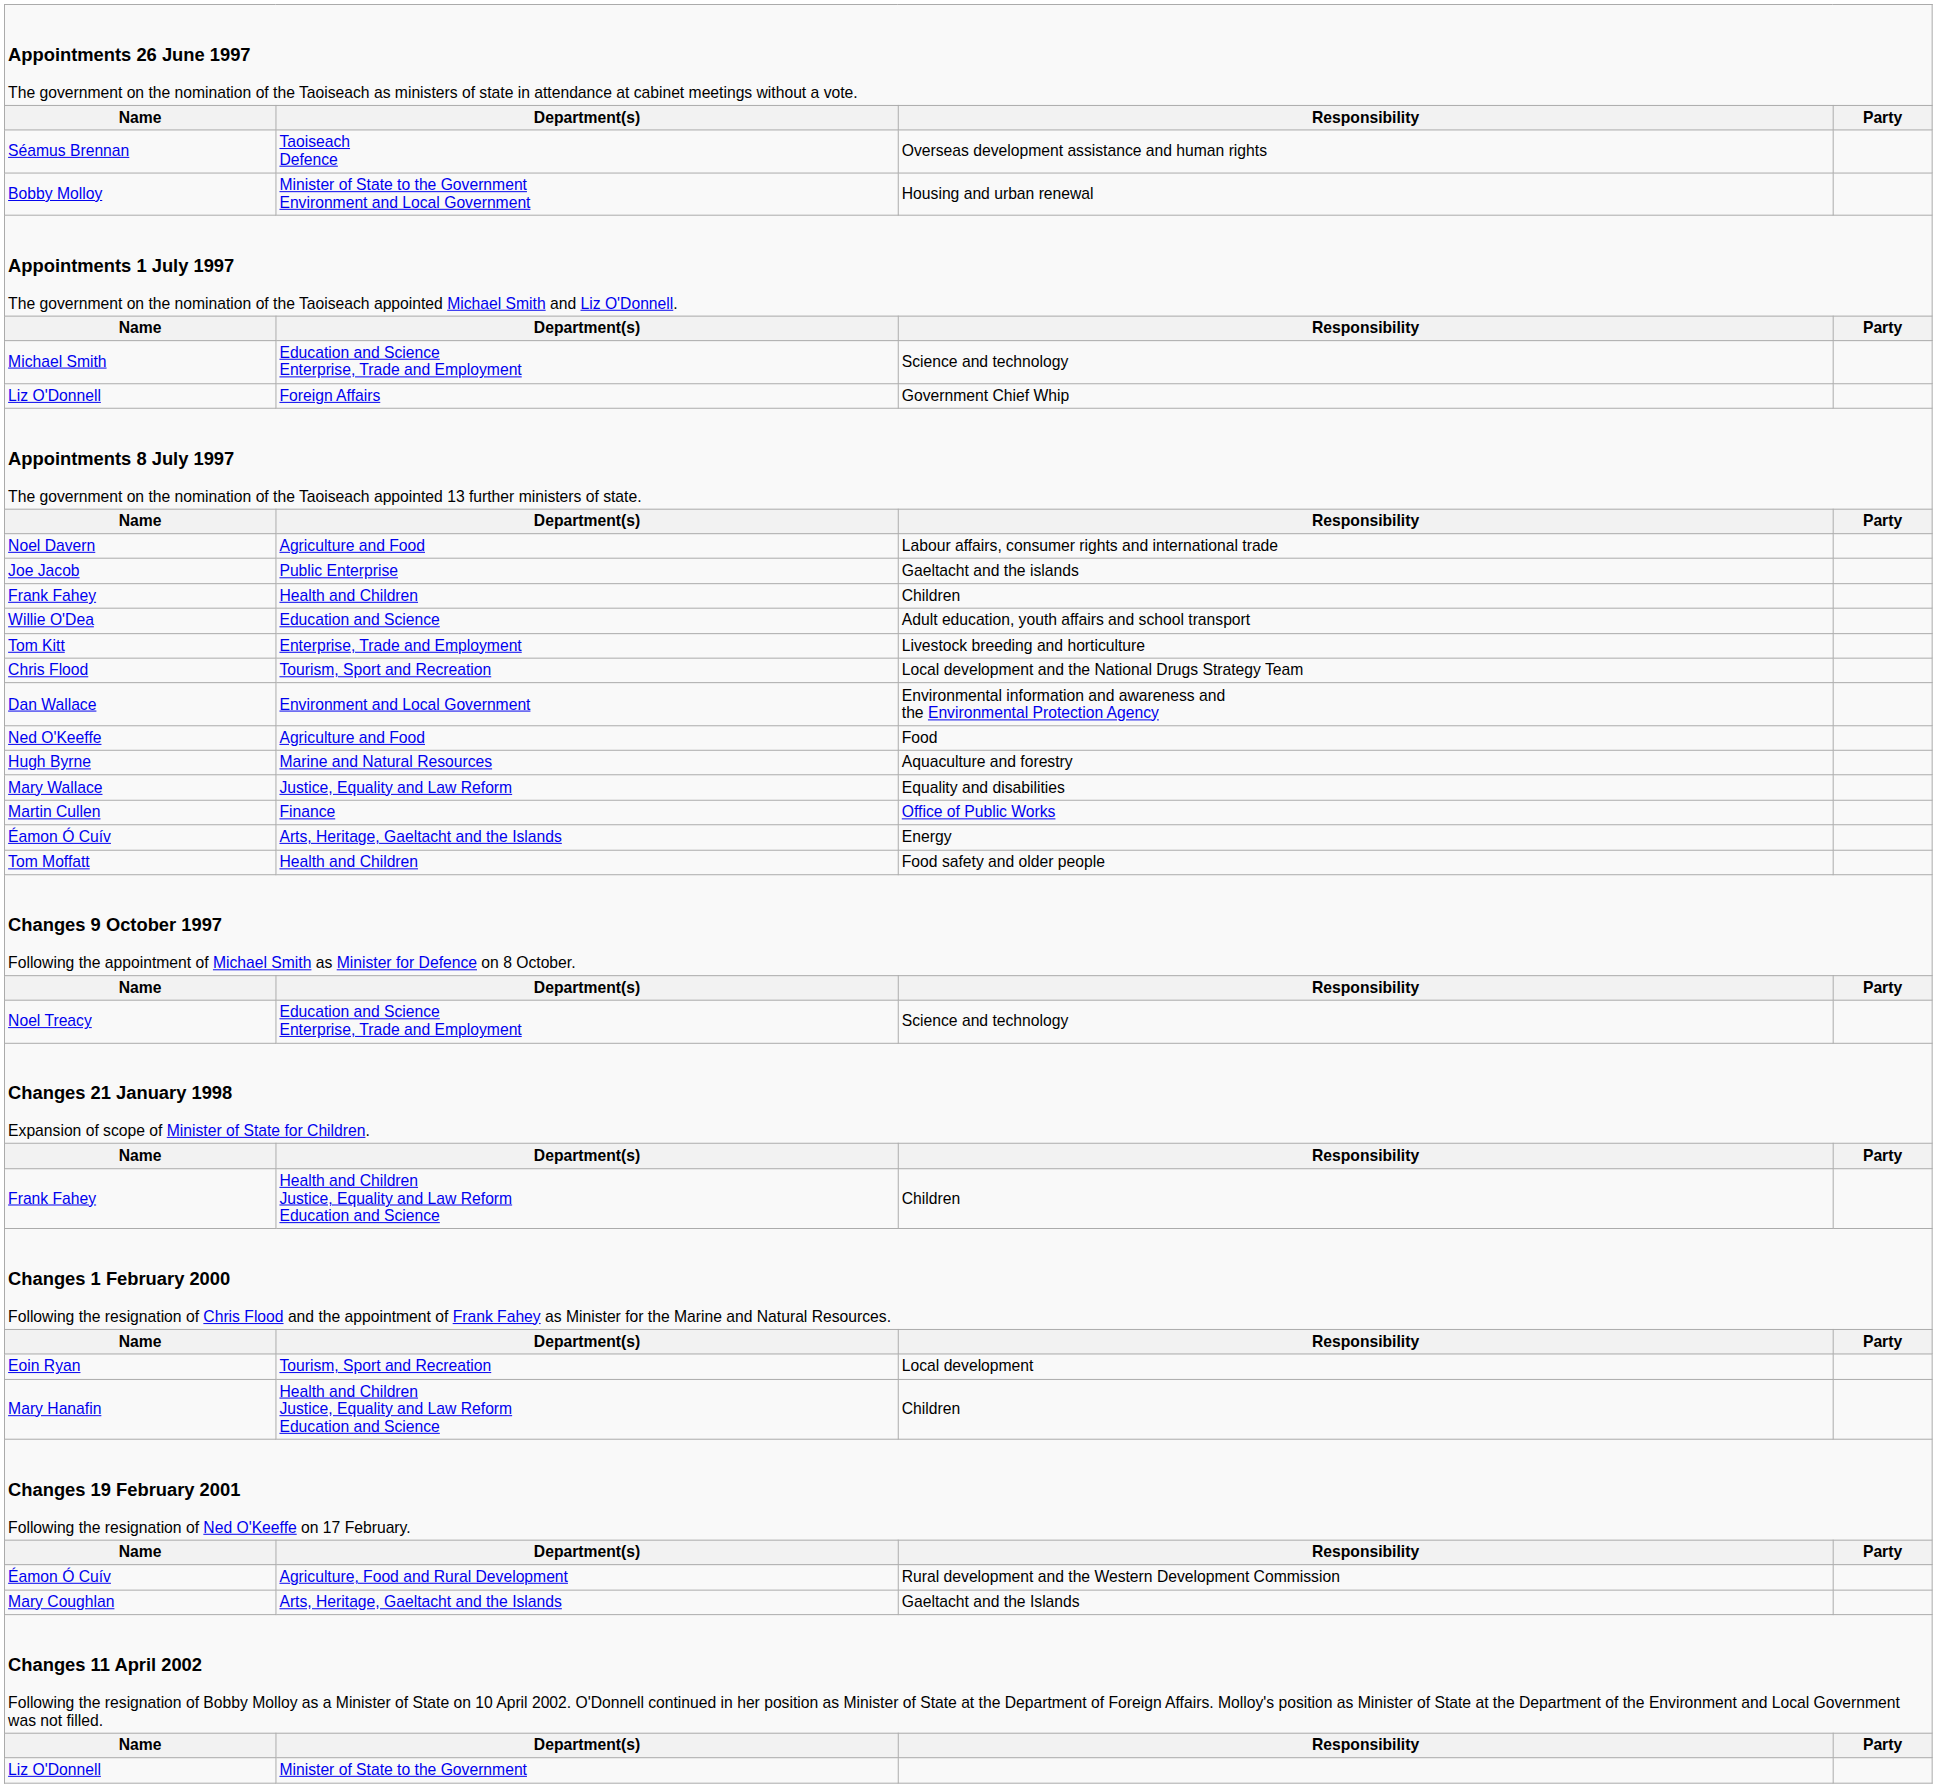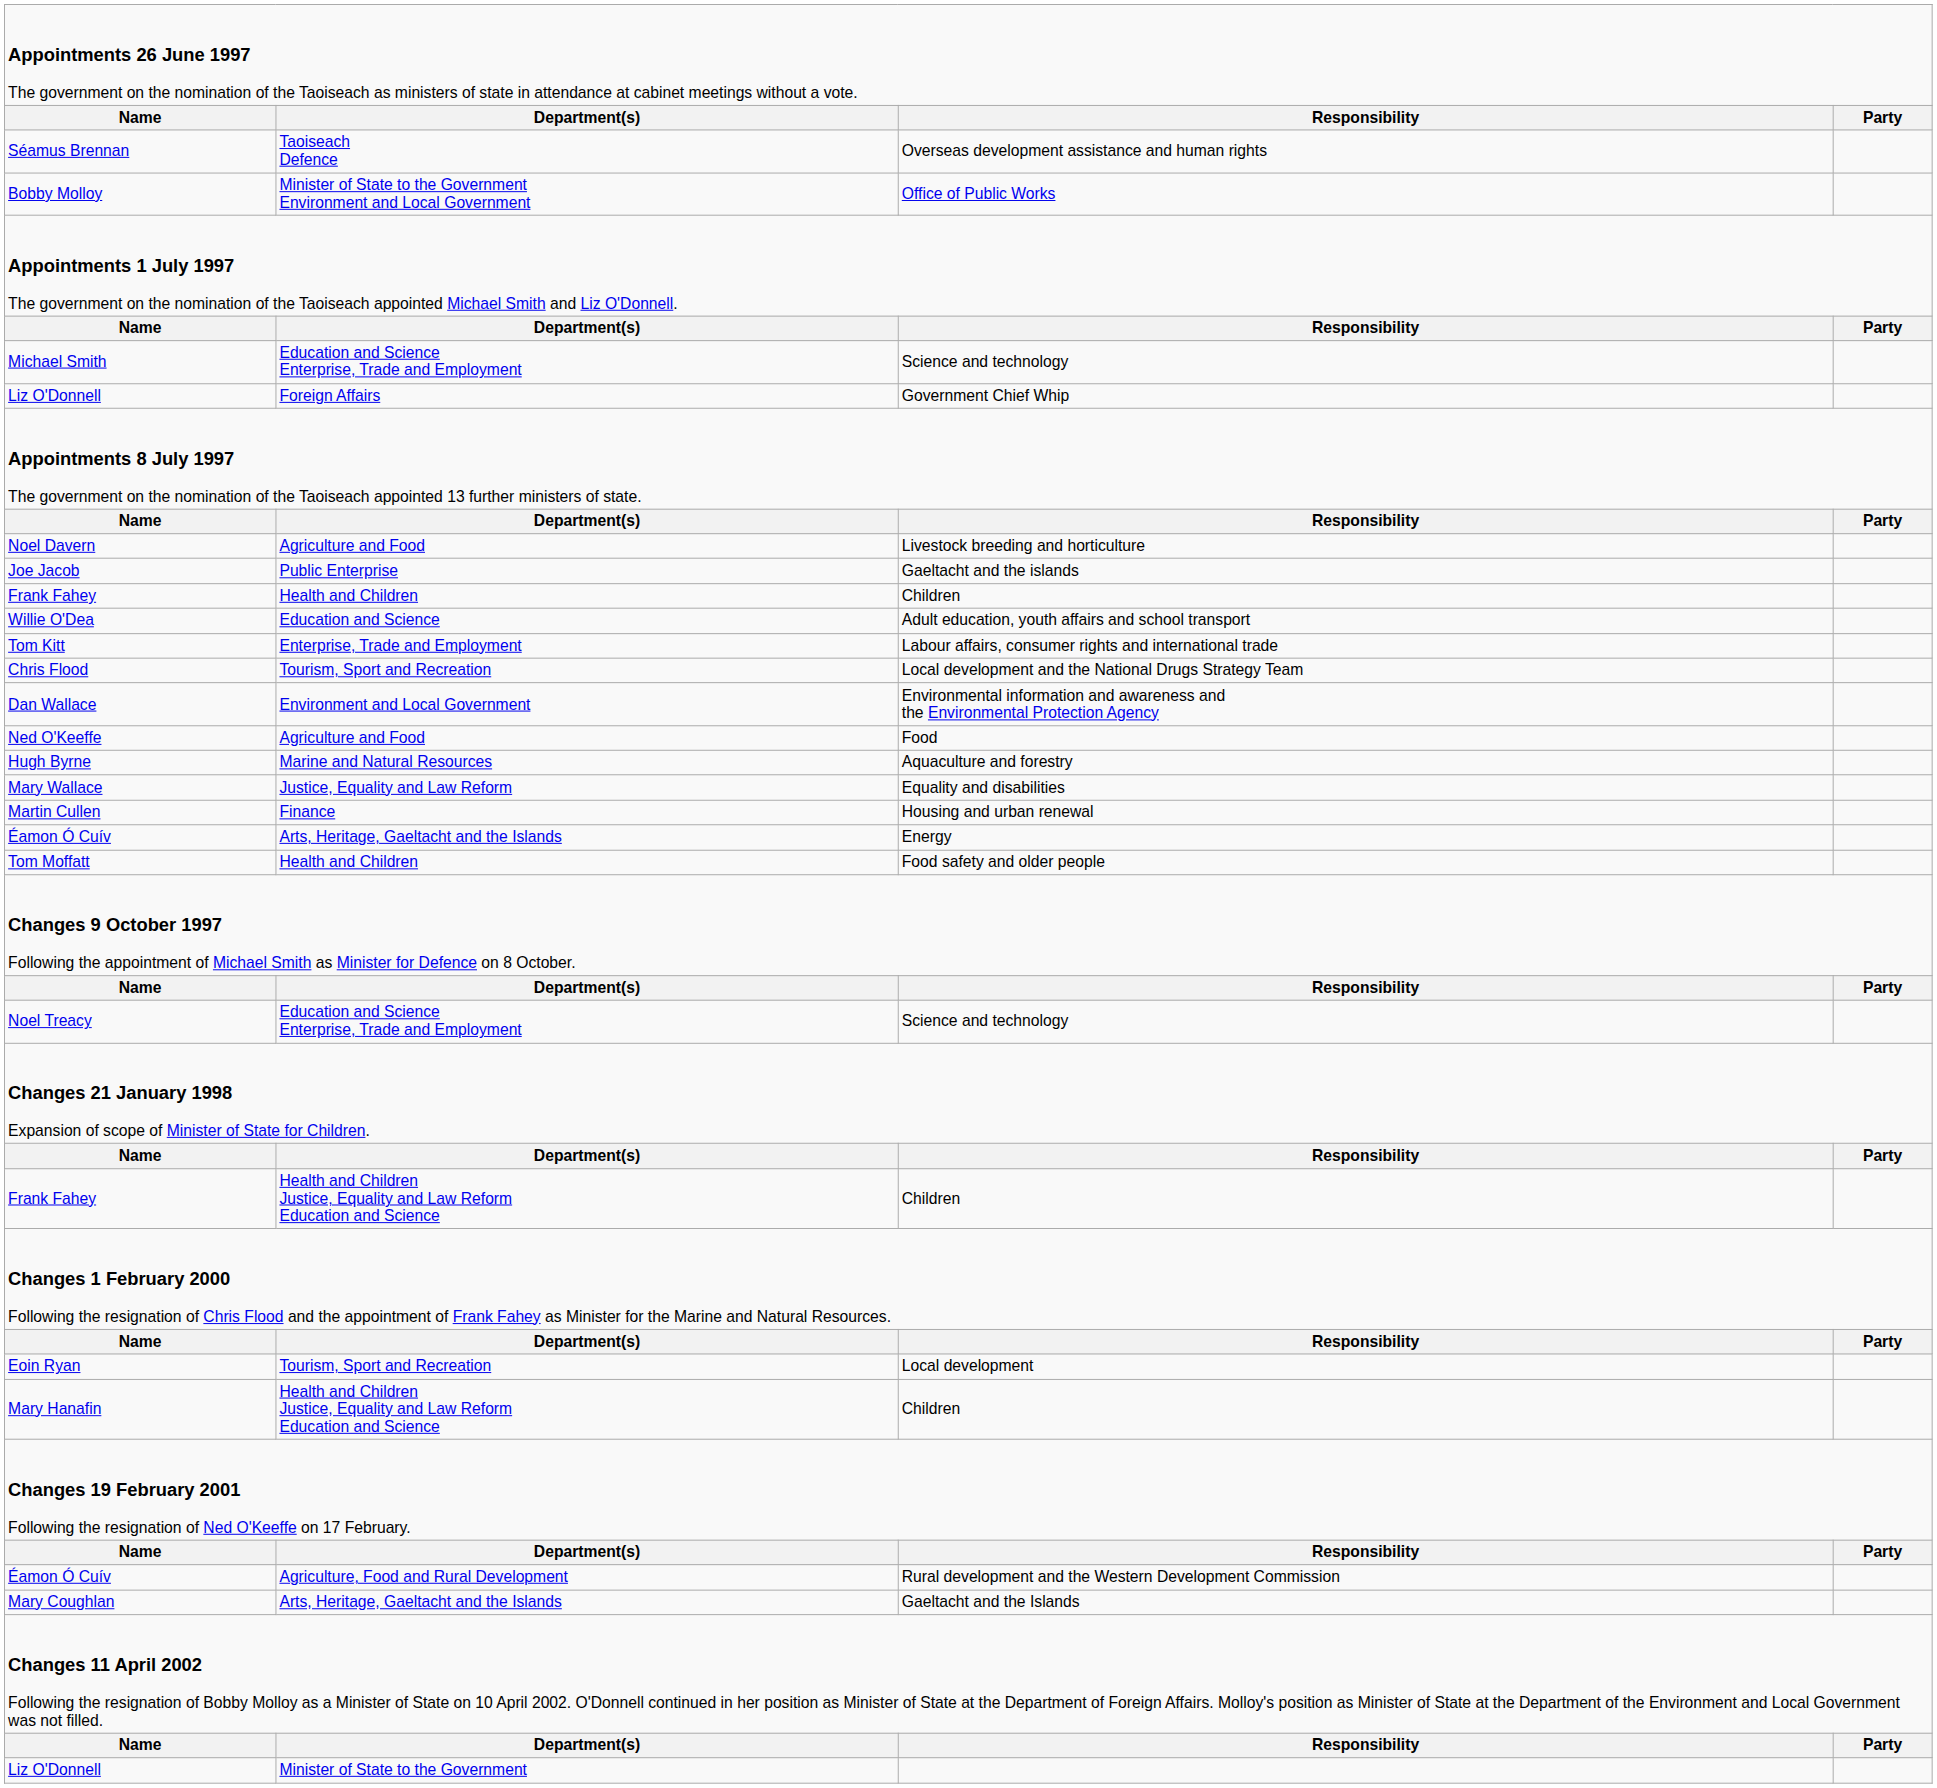(998, 193) Housing and urban renewal -> (979, 193) Office of Public Works
(1090, 546) Labour affairs, consumer rights and international trade -> (1023, 546) Livestock breeding and horticulture
(1023, 645) Livestock breeding and horticulture -> (1090, 645) Labour affairs, consumer rights and international trade
(979, 812) Office of Public Works -> (998, 812) Housing and urban renewal
